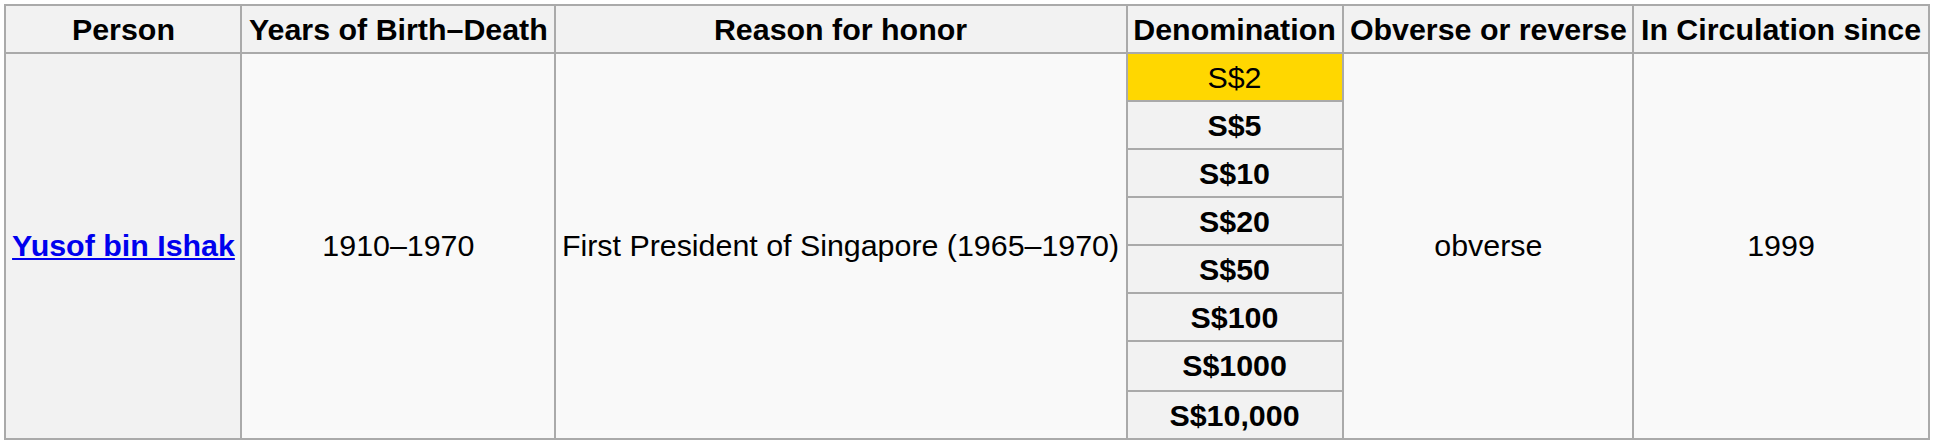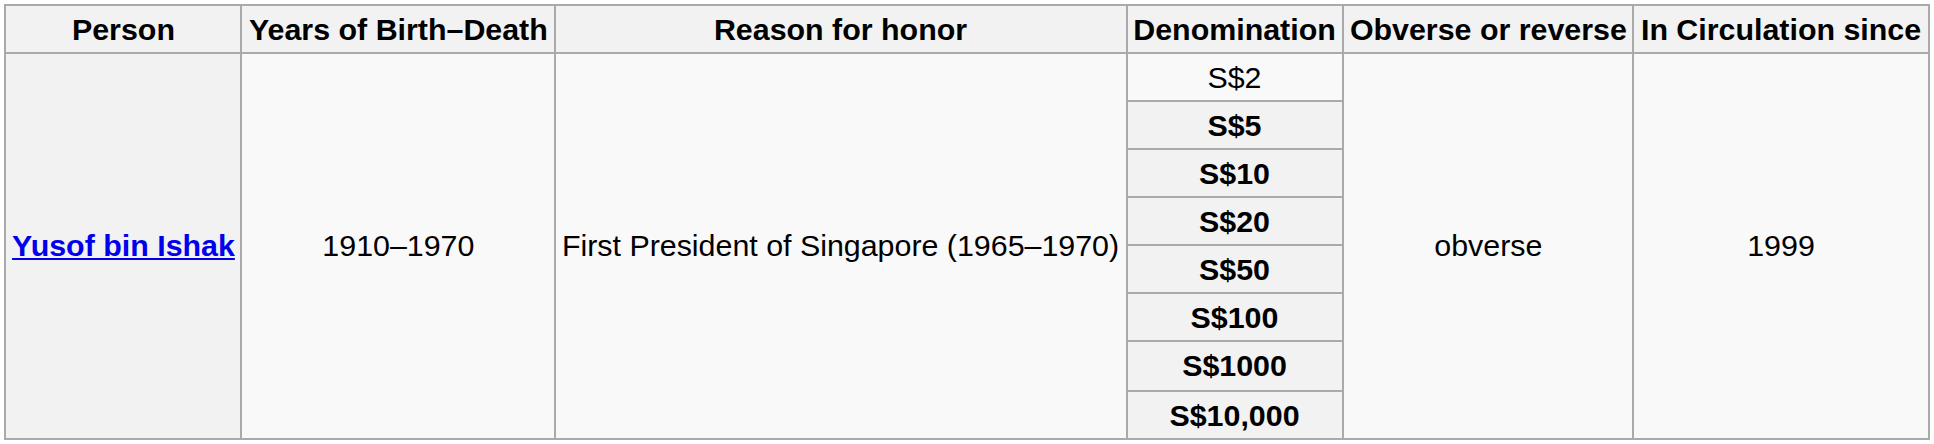(1234, 77) gold background -> (1234, 77) no background
